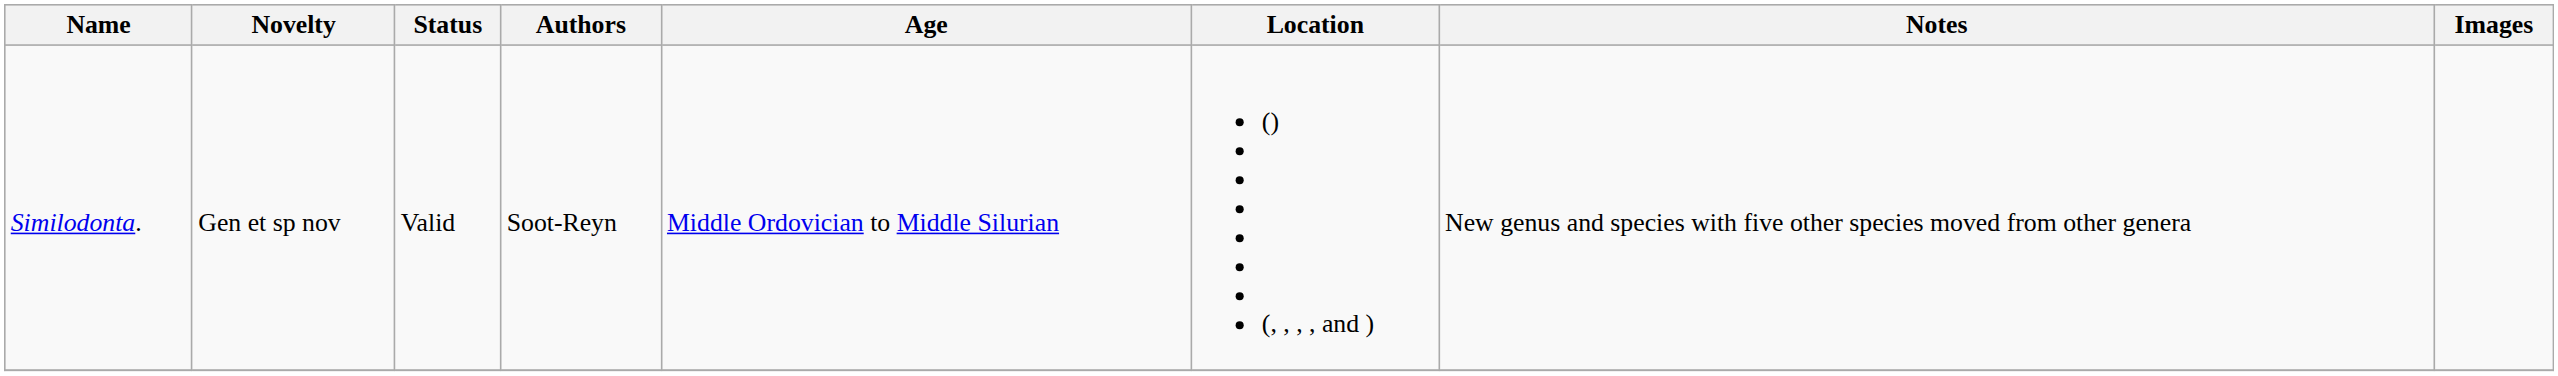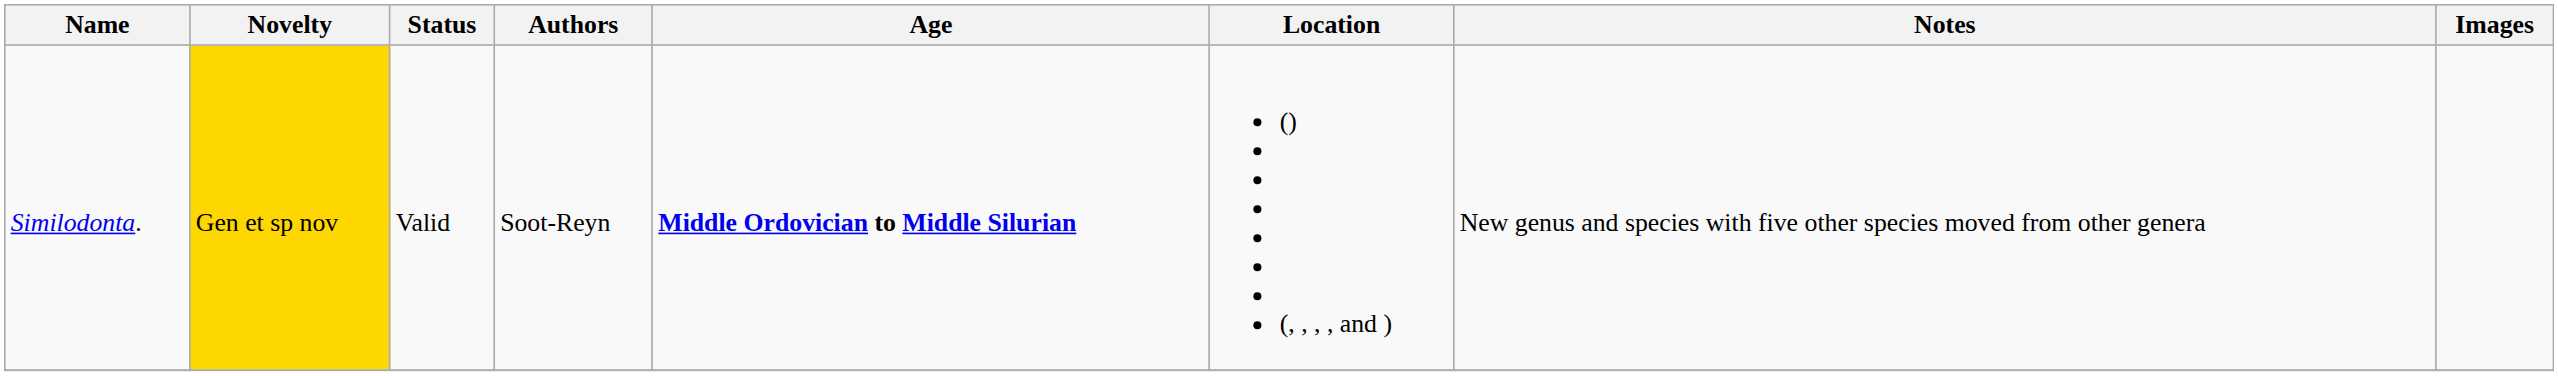(269, 221) no background -> (267, 221) gold background
(863, 221) normal -> (867, 221) bold
